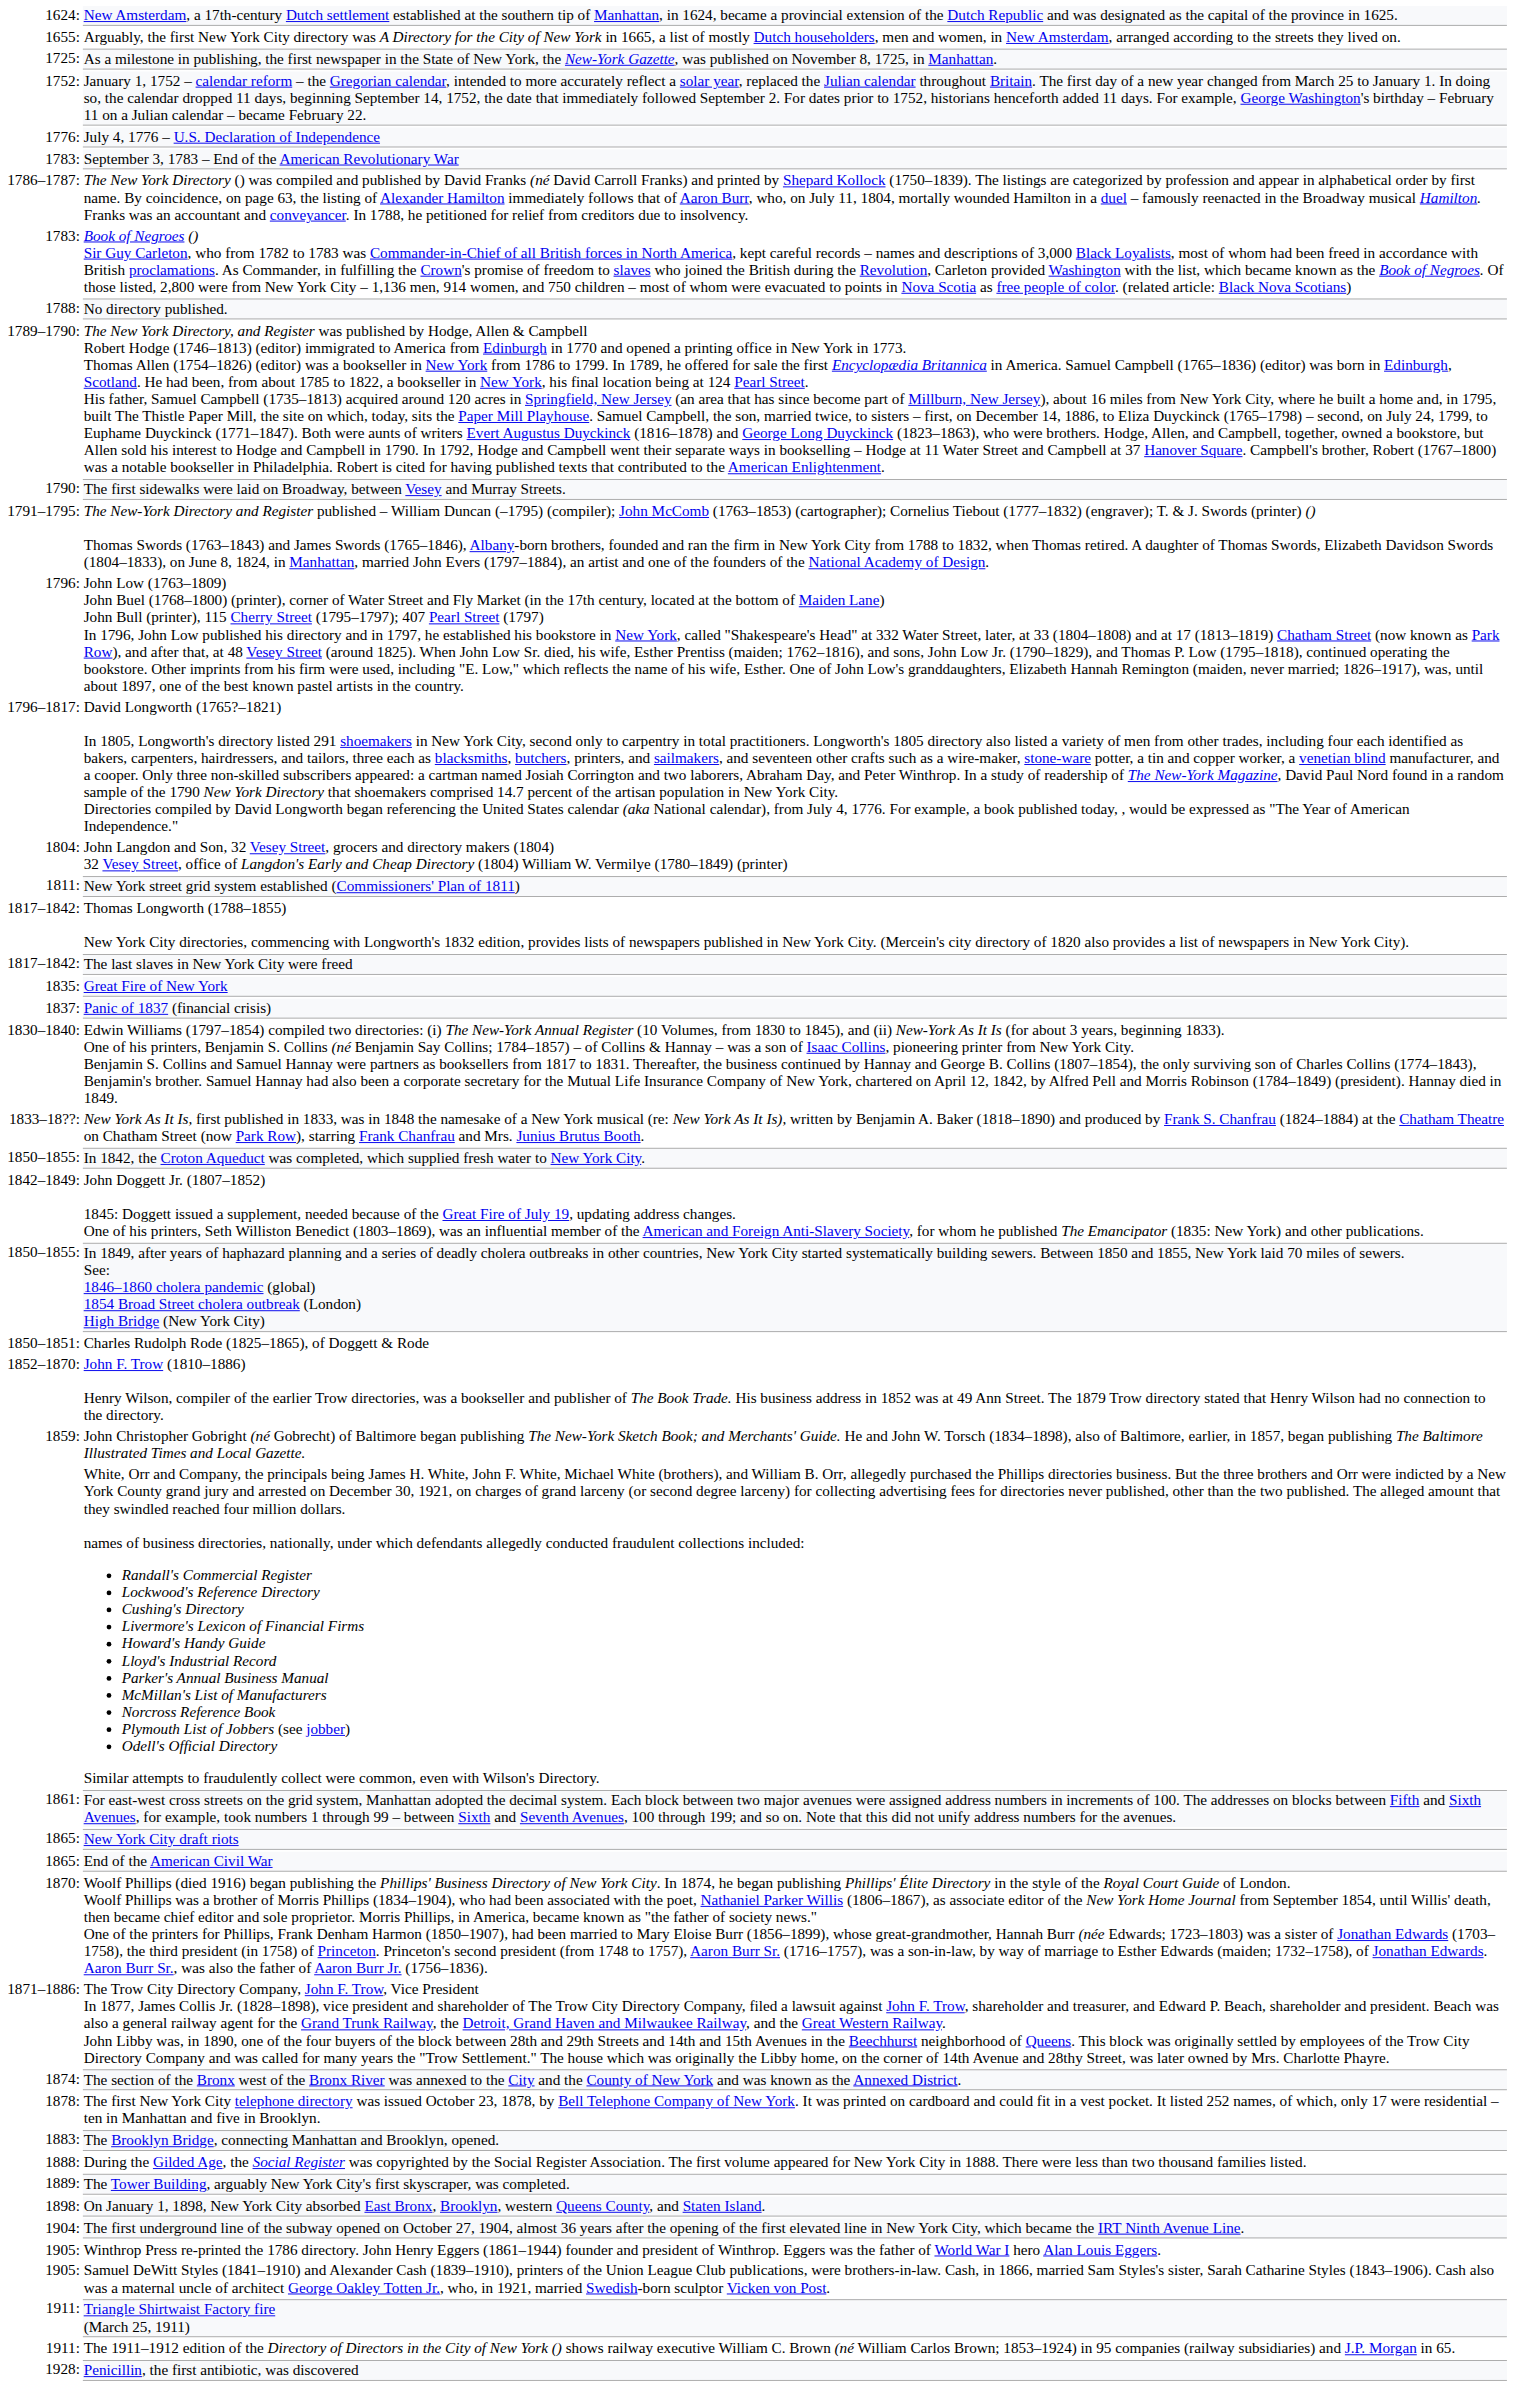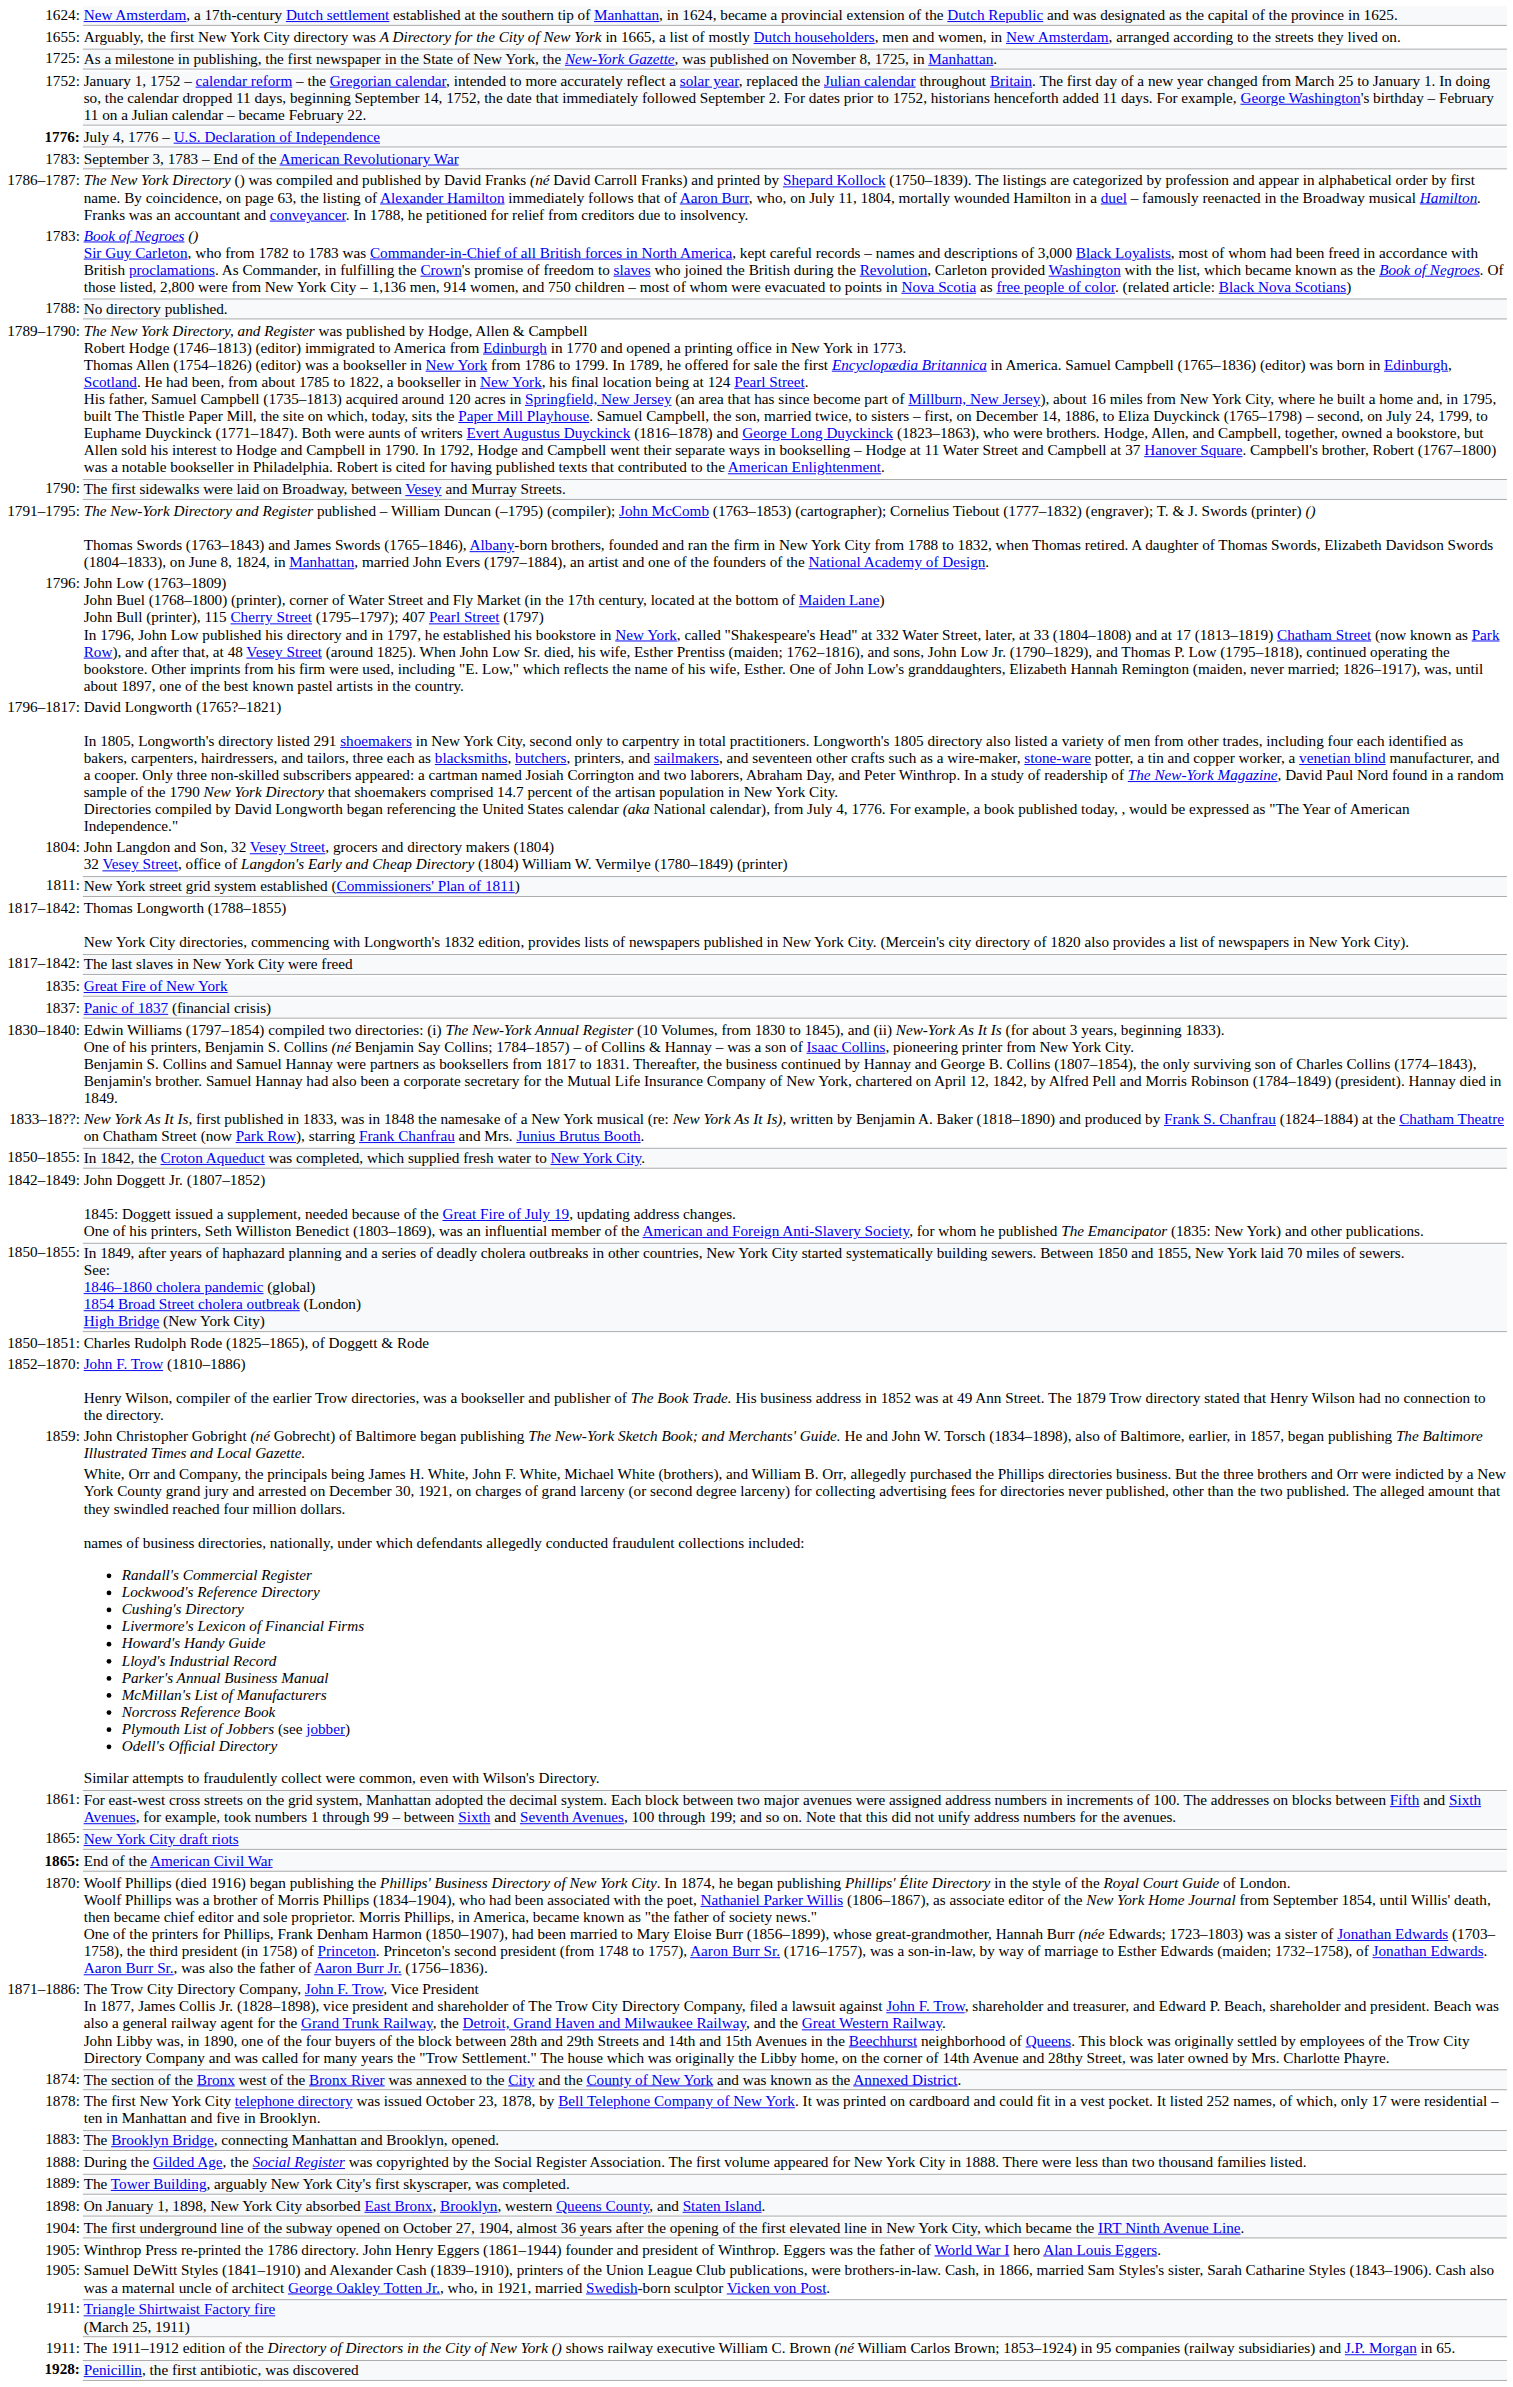(63, 137) normal -> (62, 137) bold
(63, 1861) normal -> (62, 1861) bold
(63, 2369) normal -> (62, 2369) bold
